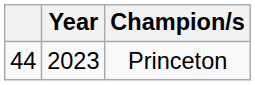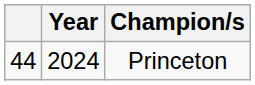(73, 60) 2023 -> (73, 60) 2024
